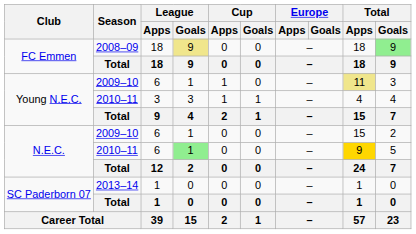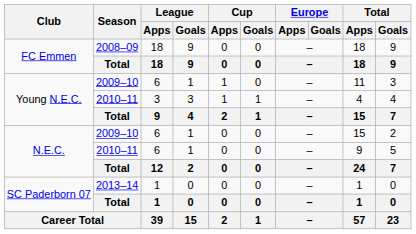(191, 47) khaki background -> (191, 47) no background
(393, 47) lightgreen background -> (393, 47) no background
(359, 82) khaki background -> (359, 82) no background
(191, 151) lightgreen background -> (191, 151) no background
(359, 151) gold background -> (359, 151) no background
